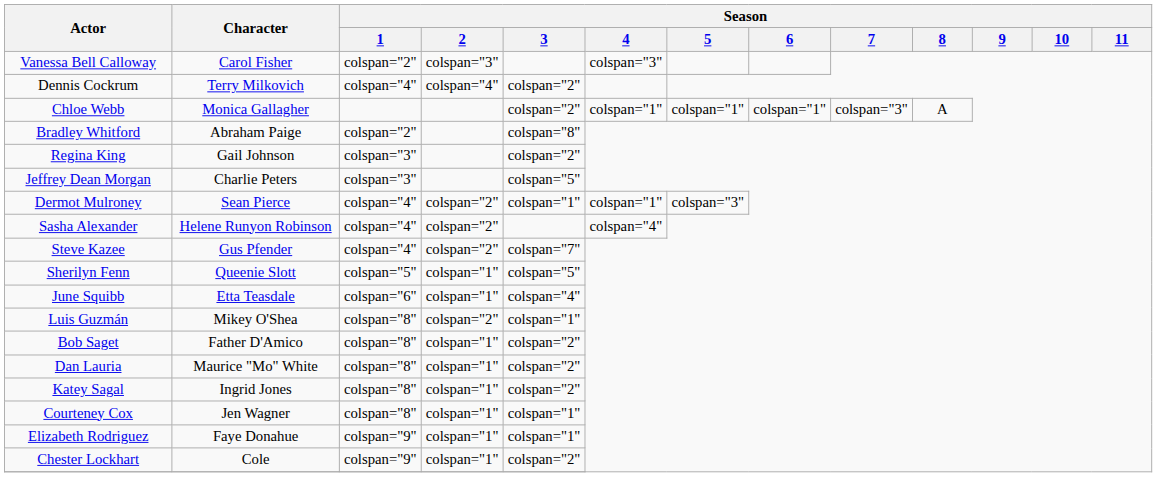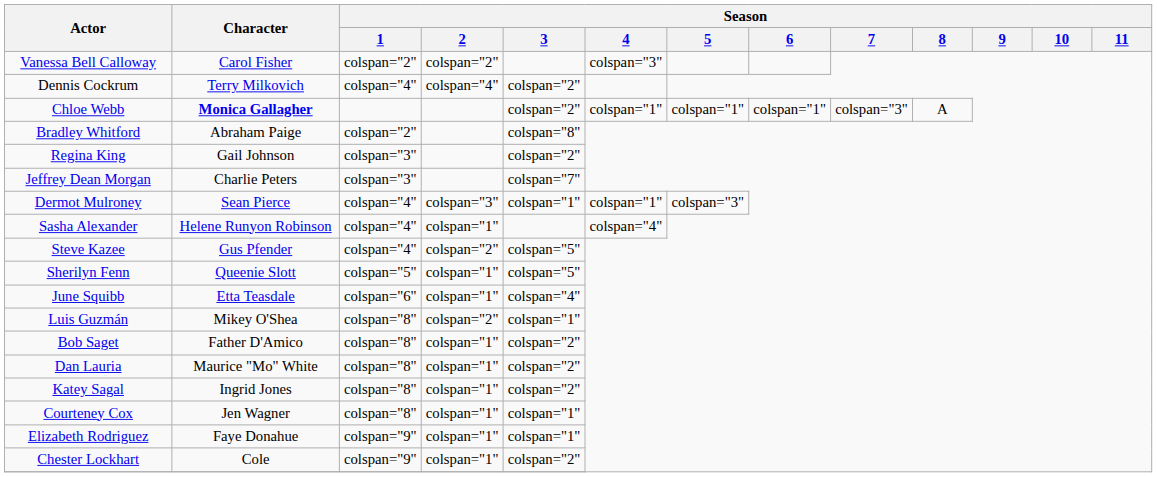(462, 62) colspan="3" -> (462, 62) colspan="2"
(256, 109) normal -> (256, 109) bold
(544, 179) colspan="5" -> (544, 179) colspan="7"
(462, 202) colspan="2" -> (462, 202) colspan="3"
(462, 226) colspan="2" -> (462, 226) colspan="1"
(544, 249) colspan="7" -> (544, 249) colspan="5"
